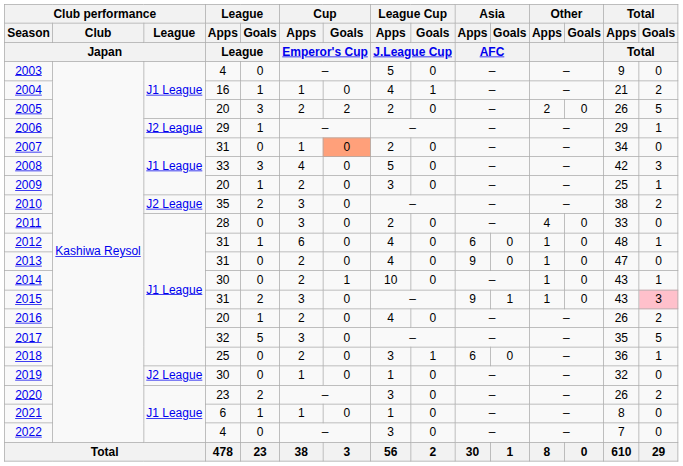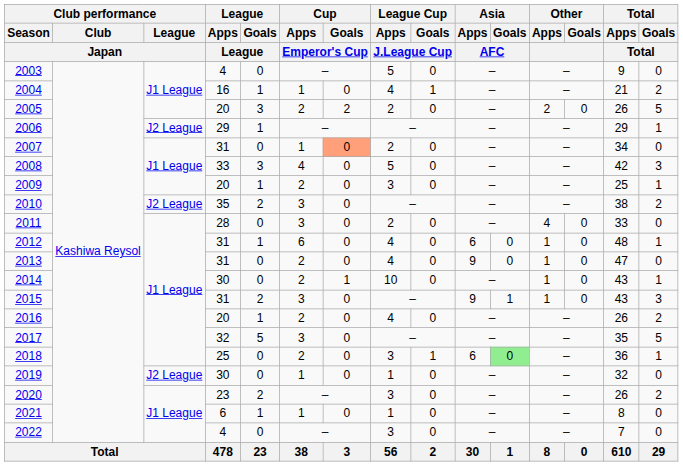(659, 299) pink background -> (659, 299) no background
(510, 356) no background -> (510, 356) lightgreen background
